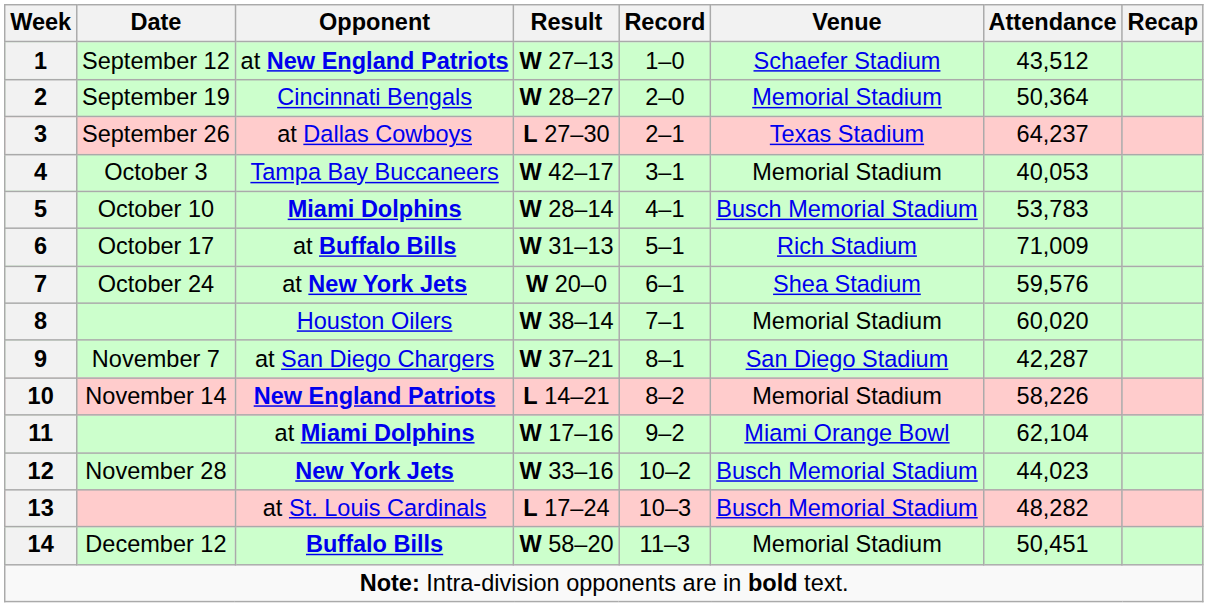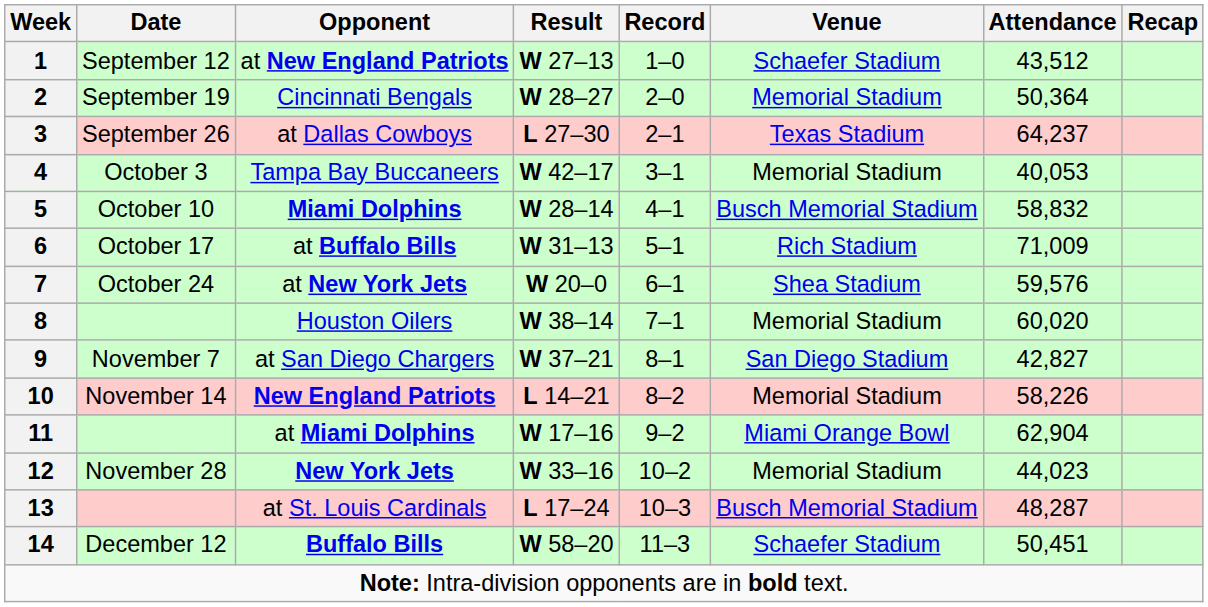(1053, 209) 53,783 -> (1053, 209) 58,832
(1053, 358) 42,287 -> (1053, 358) 42,827
(1053, 433) 62,104 -> (1053, 433) 62,904
(847, 470) Busch Memorial Stadium -> (847, 470) Memorial Stadium
(1053, 508) 48,282 -> (1053, 508) 48,287
(847, 545) Memorial Stadium -> (847, 545) Schaefer Stadium
